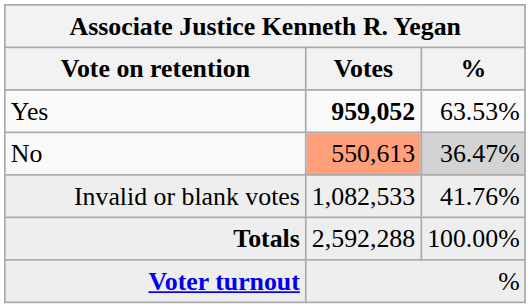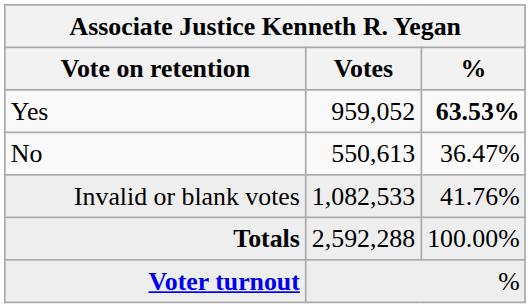(373, 111) bold -> (373, 111) normal
(480, 111) normal -> (478, 111) bold
(373, 153) lightsalmon background -> (373, 153) no background
(480, 153) lightgrey background -> (480, 153) no background
